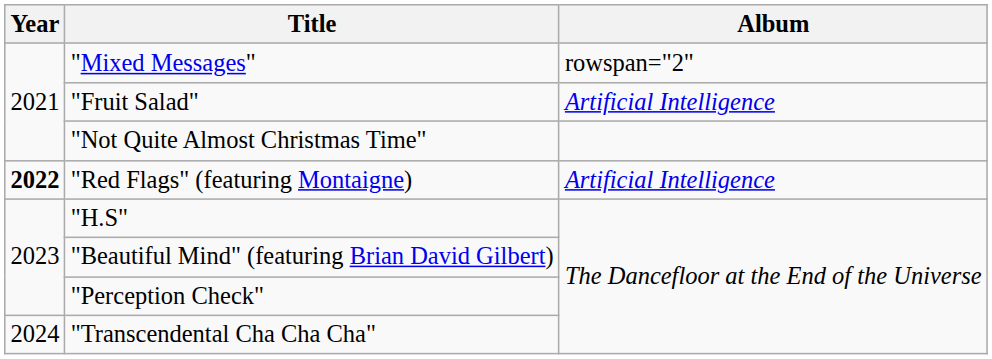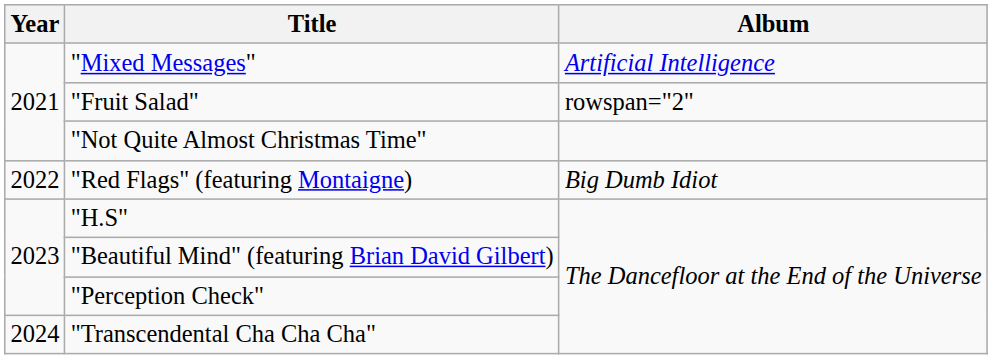(629, 62) rowspan="2" -> (670, 62) Artificial Intelligence
(670, 101) Artificial Intelligence -> (629, 101) rowspan="2"
(35, 179) bold -> (35, 179) normal
(670, 179) Artificial Intelligence -> (641, 179) Big Dumb Idiot
